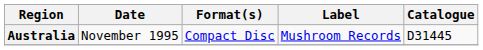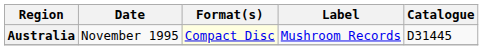(230, 35) no background -> (230, 35) lightyellow background
